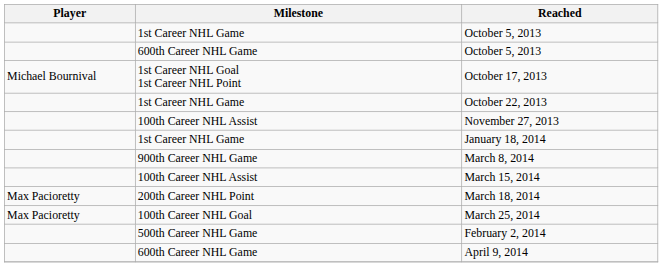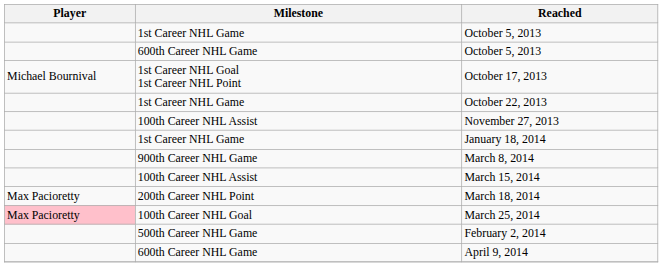(43, 214) no background -> (43, 214) pink background
